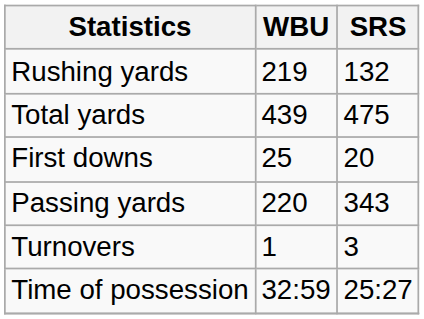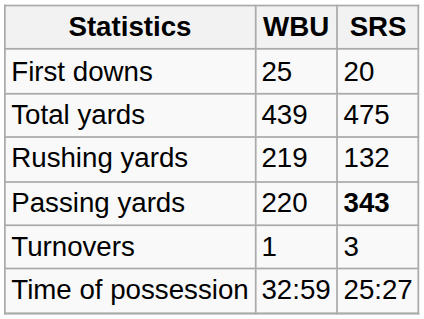rows swapped: (82, 158) <-> (100, 71)
(367, 202) normal -> (367, 202) bold
